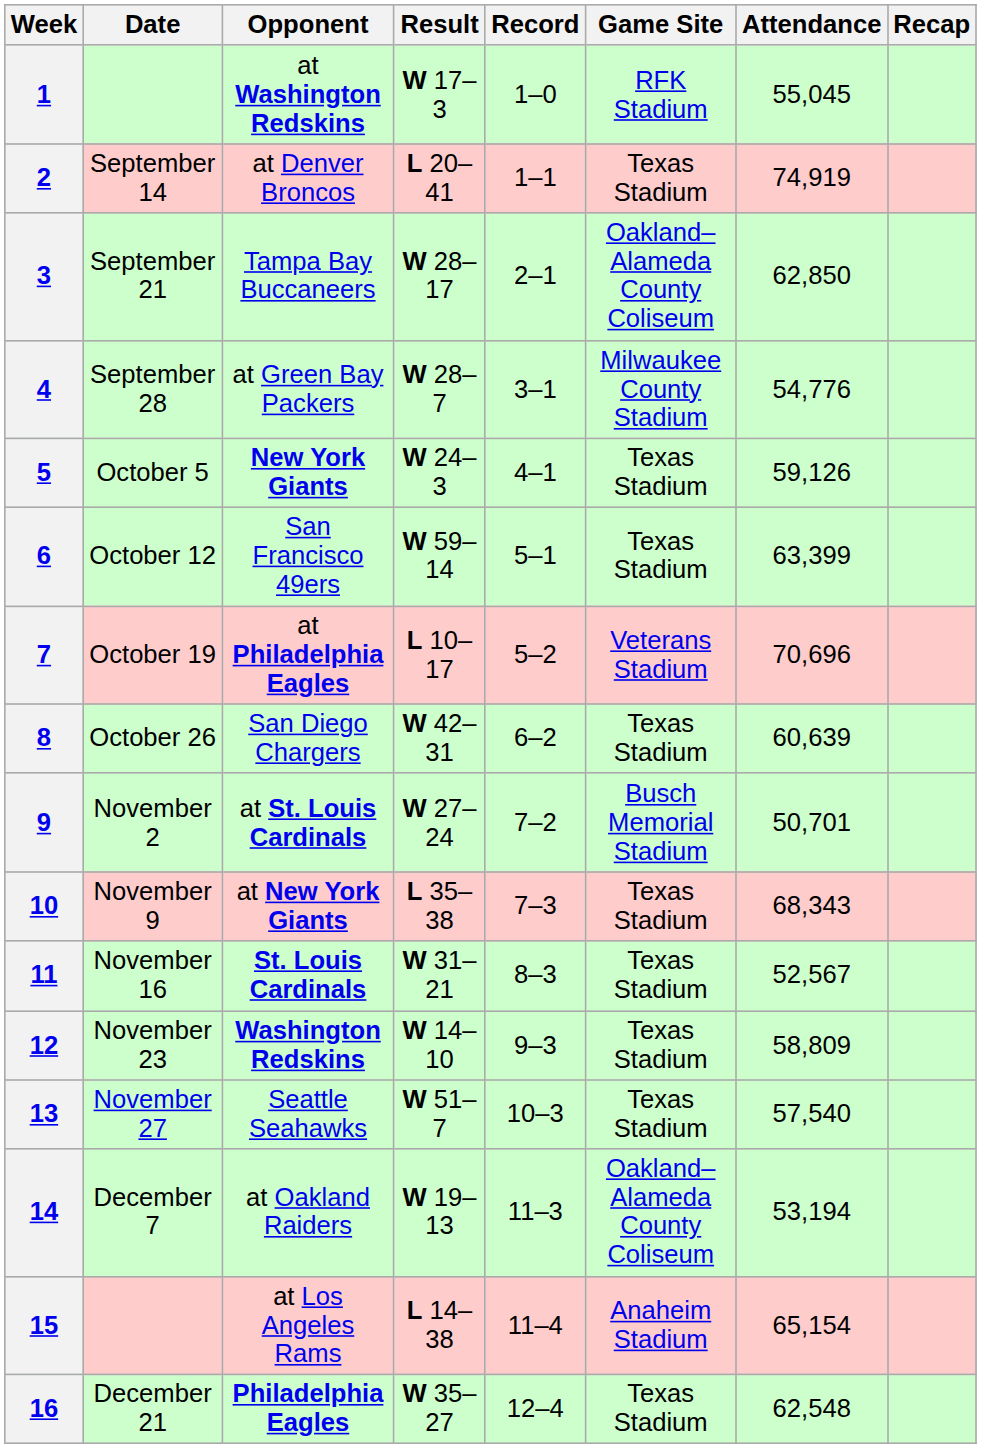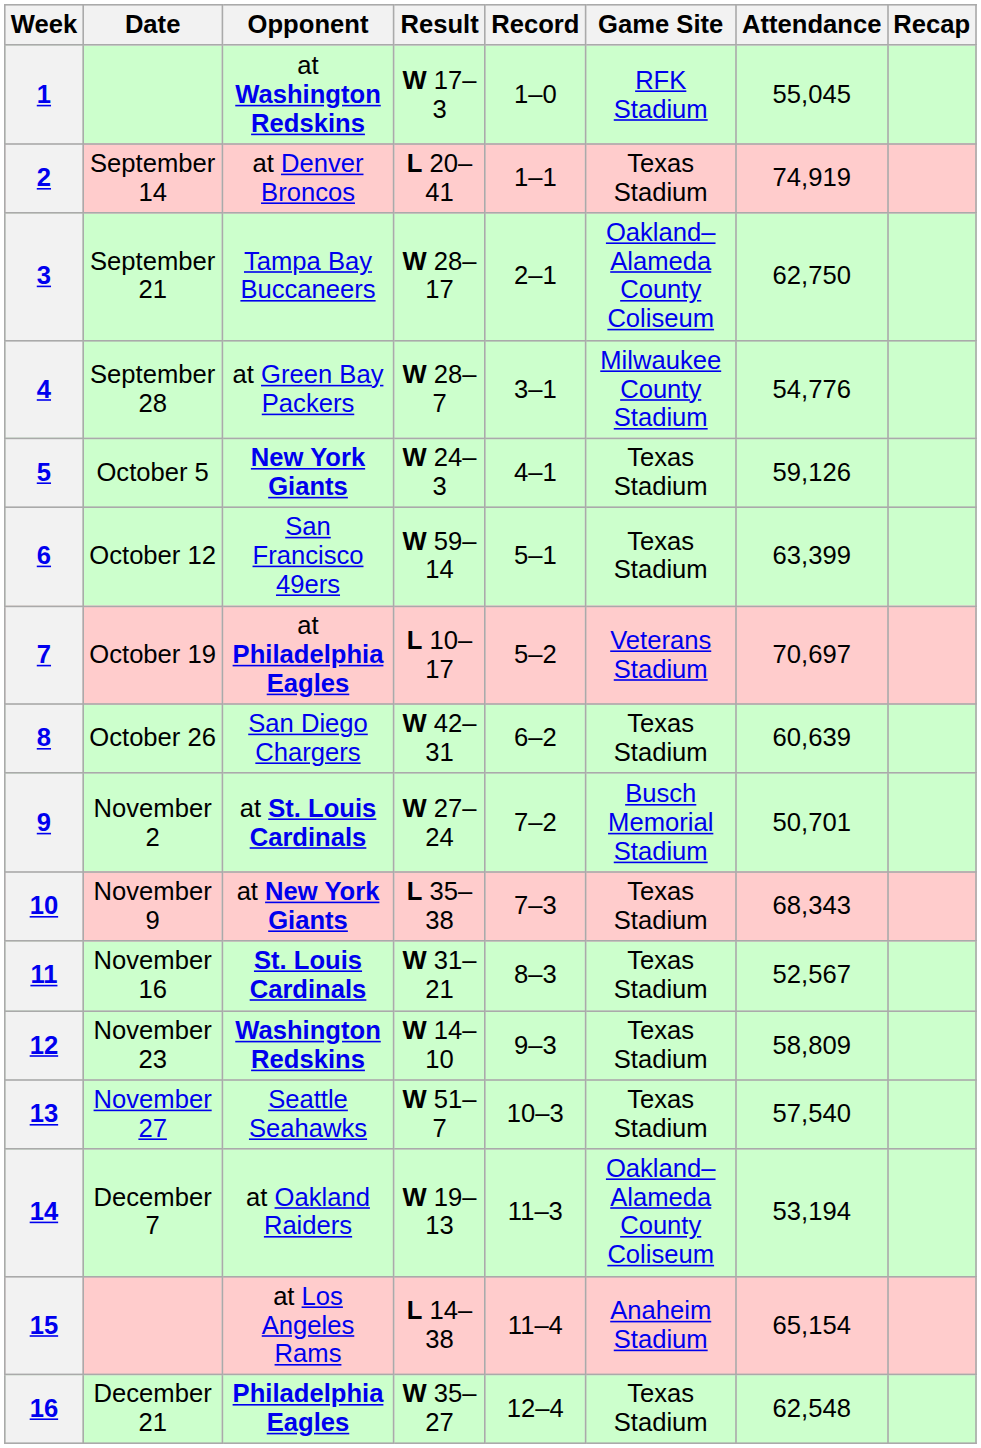(812, 276) 62,850 -> (812, 276) 62,750
(812, 654) 70,696 -> (812, 654) 70,697
